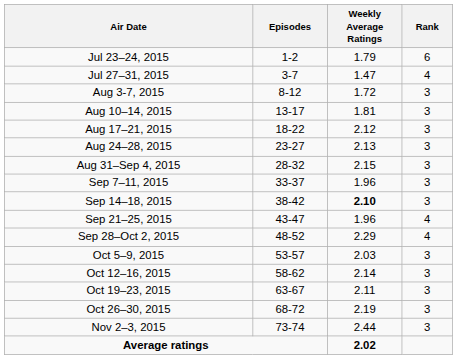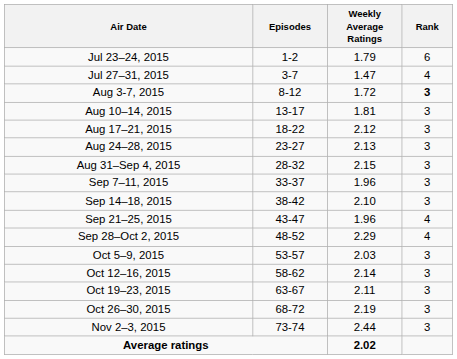(427, 93) normal -> (427, 93) bold
(365, 201) bold -> (365, 201) normal
